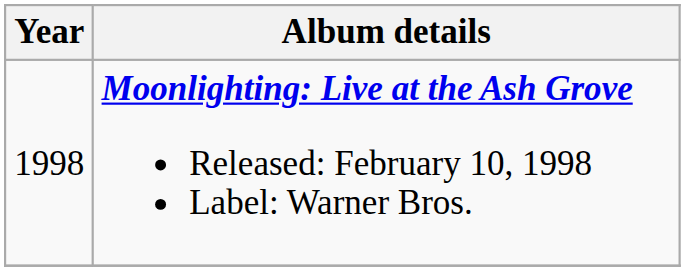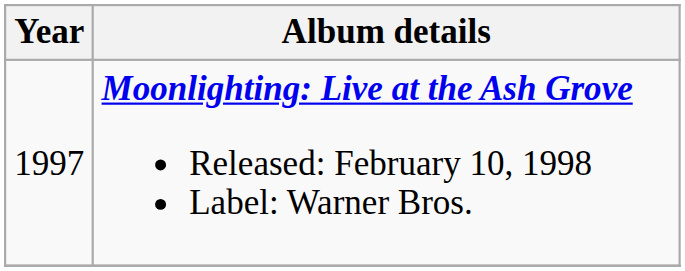(49, 162) 1998 -> (49, 162) 1997
